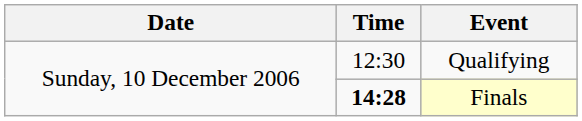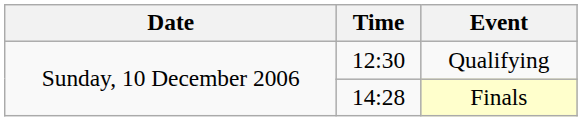(379, 97) bold -> (379, 97) normal
